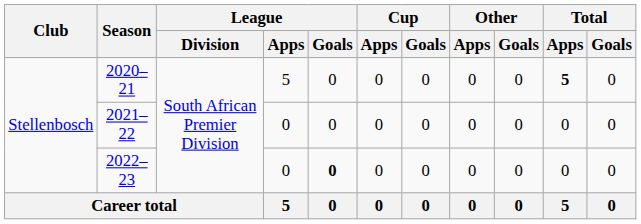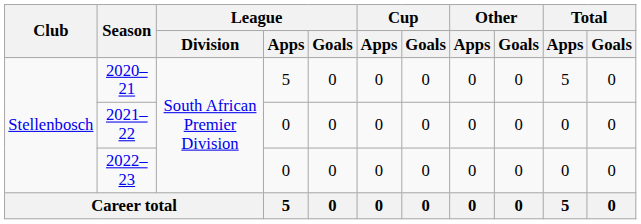(565, 79) bold -> (565, 79) normal
(333, 170) bold -> (333, 170) normal
